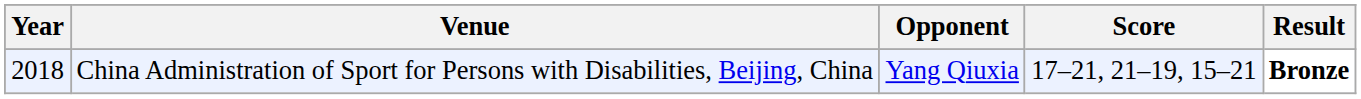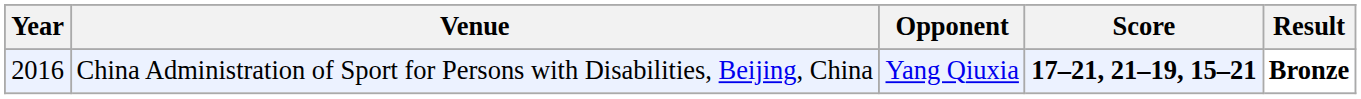(38, 70) 2018 -> (38, 70) 2016
(1144, 70) normal -> (1144, 70) bold
